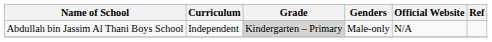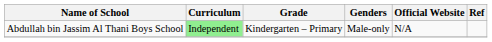(213, 28) no background -> (213, 28) lightgreen background
(294, 28) lightgrey background -> (294, 28) no background
